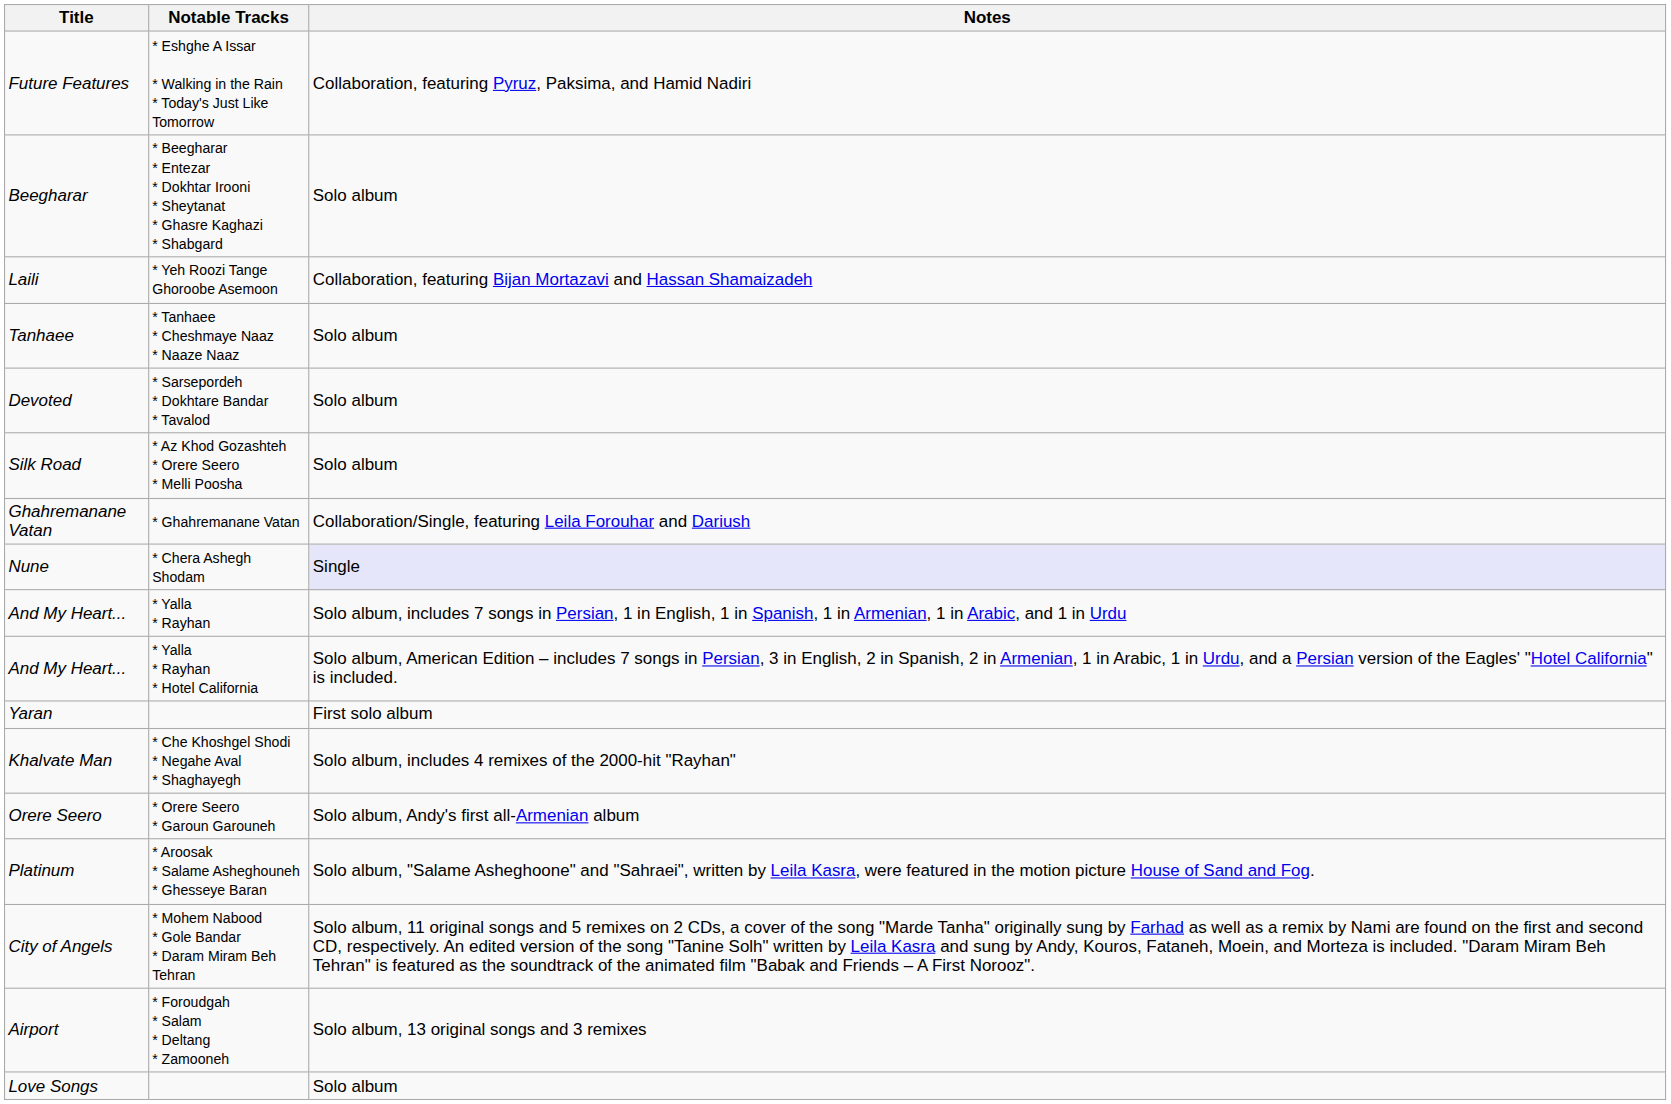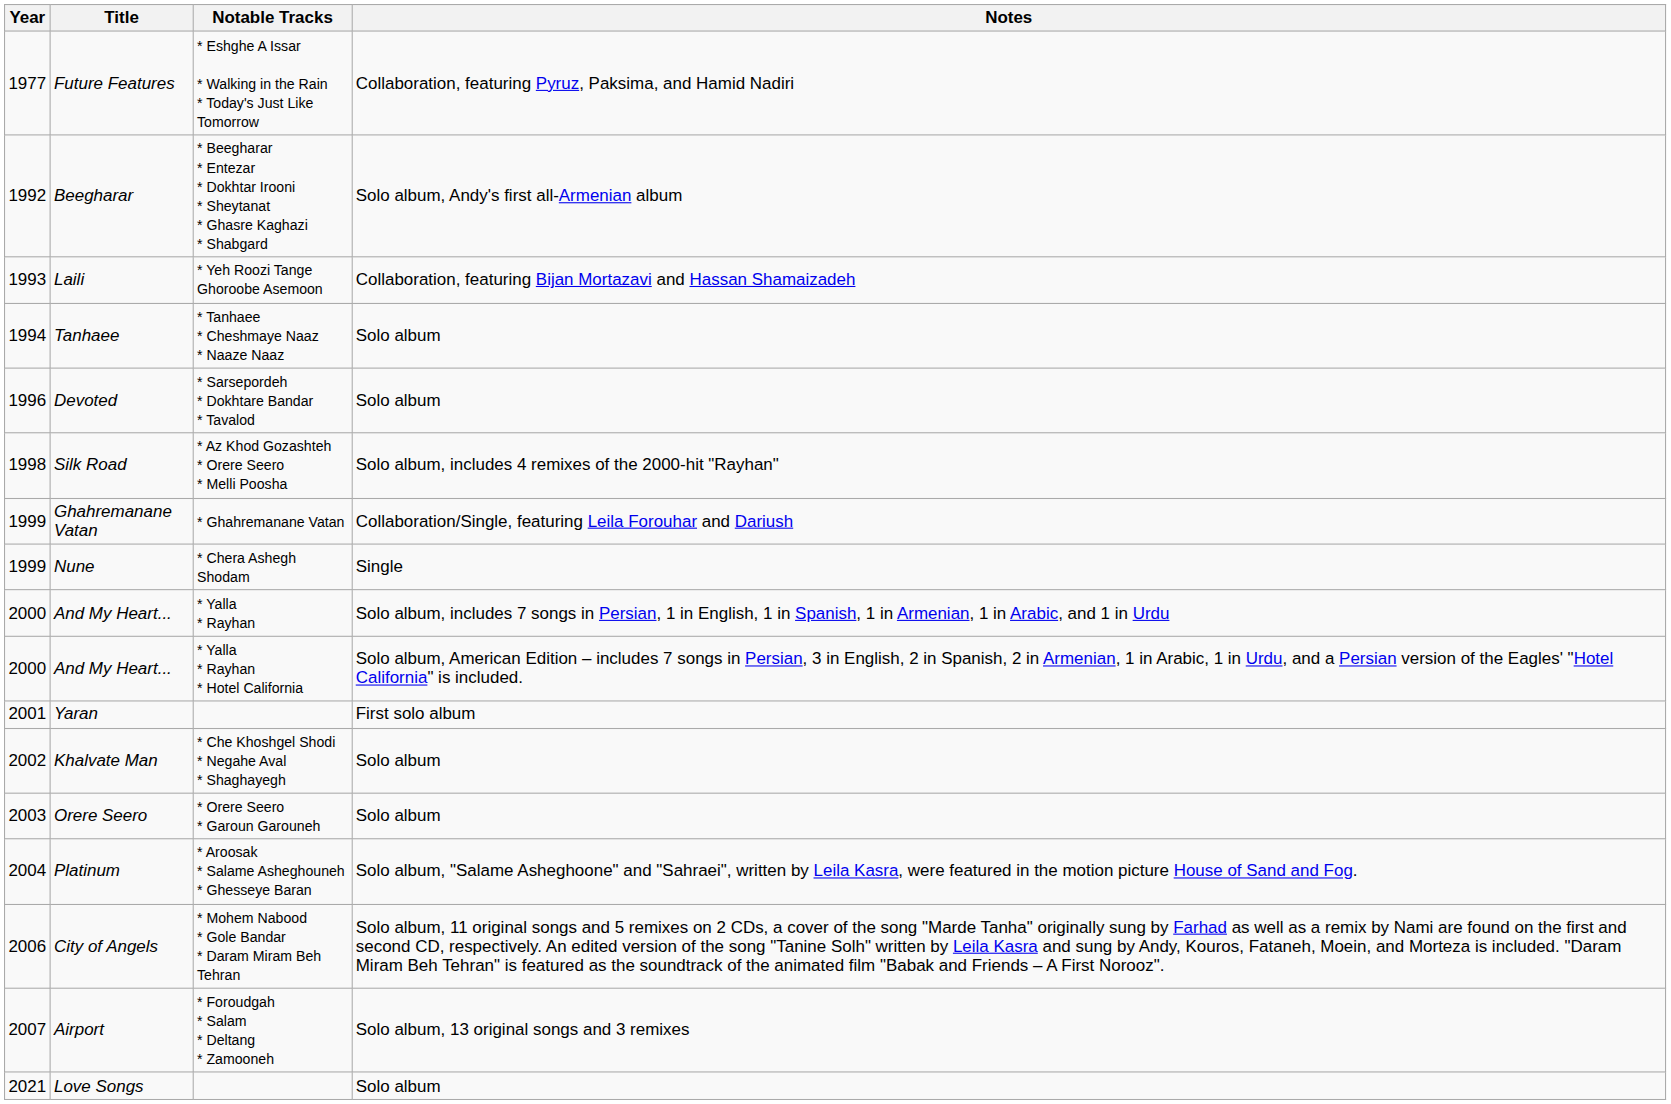+ column: (27, 17)
(355, 195) Solo album -> (519, 195) Solo album, Andy's first all-Armenian album
(355, 465) Solo album -> (567, 465) Solo album, includes 4 remixes of the 2000-hit "Rayhan"
(336, 567) lavender background -> (379, 567) no background
(524, 760) Solo album, includes 4 remixes of the 2000-hit "Rayhan" -> (398, 760) Solo album
(476, 815) Solo album, Andy's first all-Armenian album -> (398, 815) Solo album
